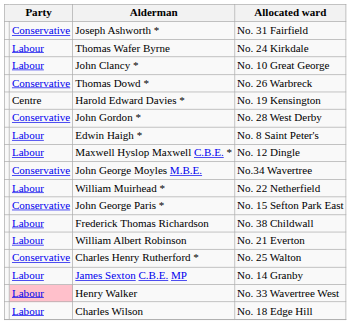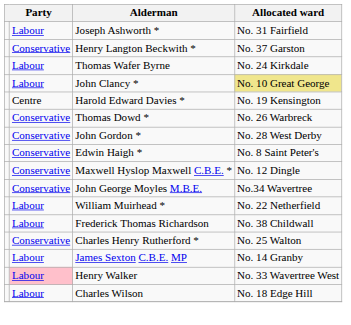(41, 30) Conservative -> (28, 30) Labour
+ row: (136, 48)
(283, 65) no background -> (283, 83) khaki background
rows swapped: (130, 100) <-> (112, 83)
(28, 135) Labour -> (41, 153) Conservative
(28, 153) Labour -> (41, 170) Conservative
- row: (120, 205)
- row: (131, 240)
